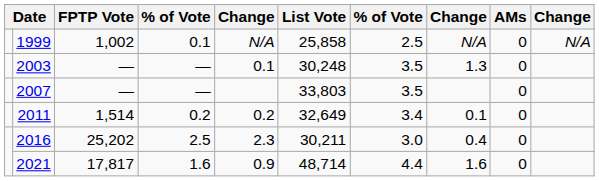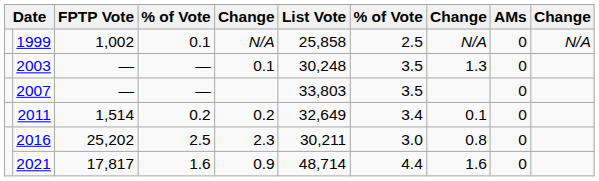(476, 140) 0.4 -> (476, 140) 0.8
